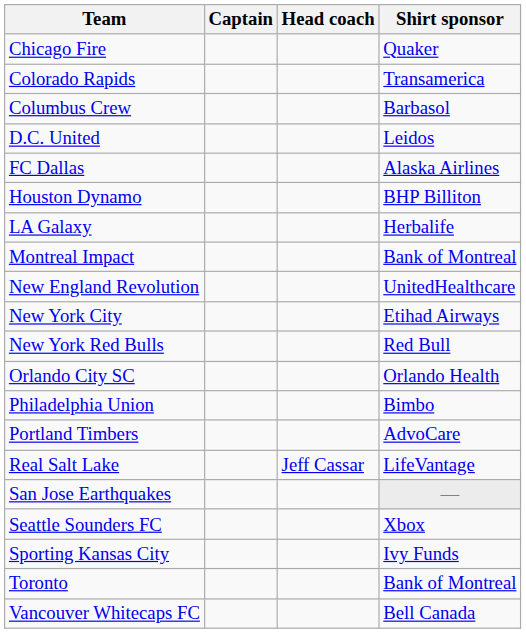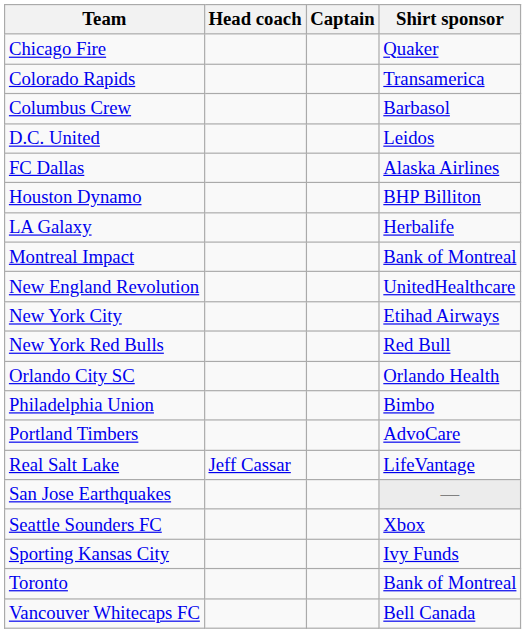columns swapped: (328, 19) <-> (241, 19)
